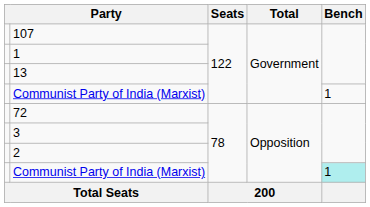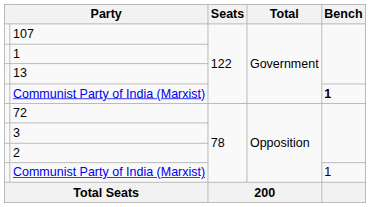(328, 93) normal -> (328, 93) bold
(328, 172) paleturquoise background -> (328, 172) no background
